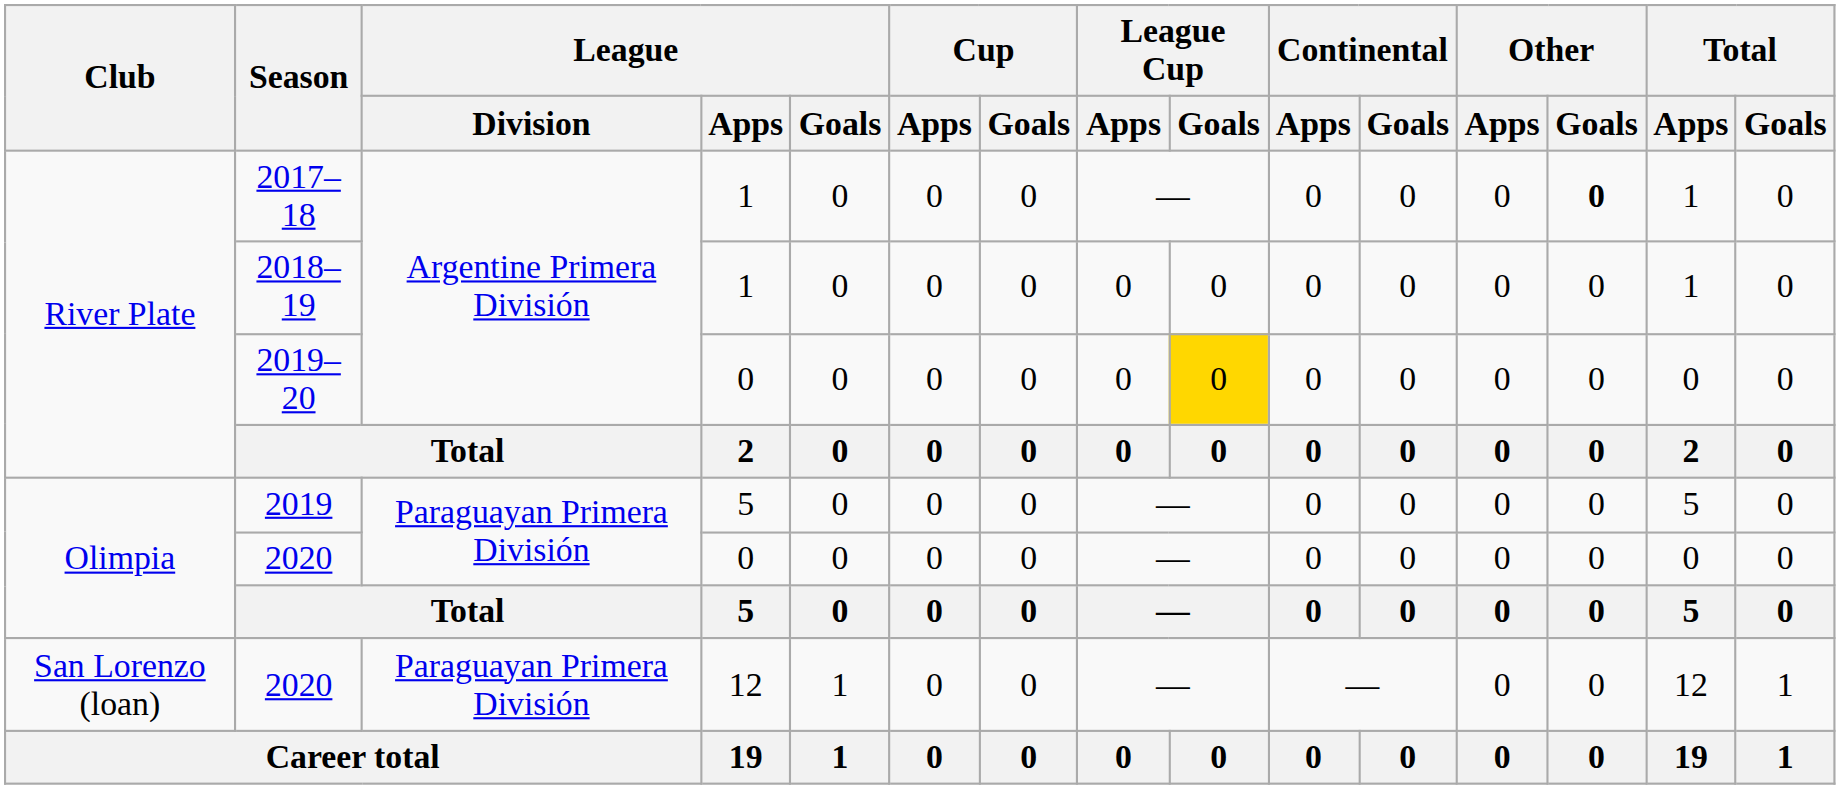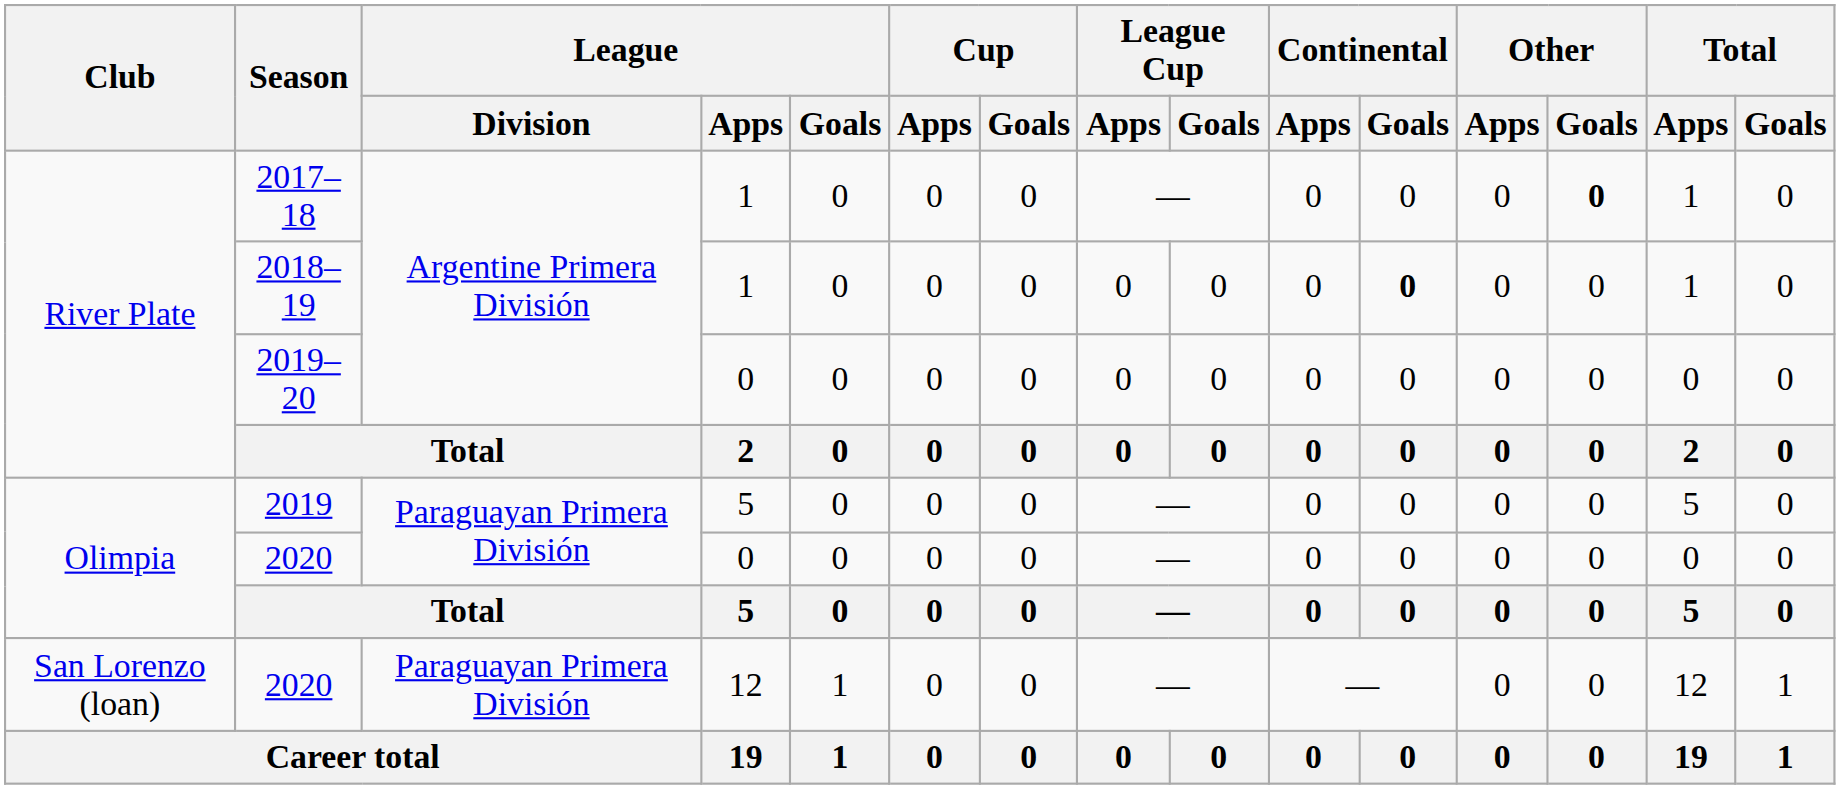(1408, 286) normal -> (1408, 286) bold
(1219, 378) gold background -> (1219, 378) no background
